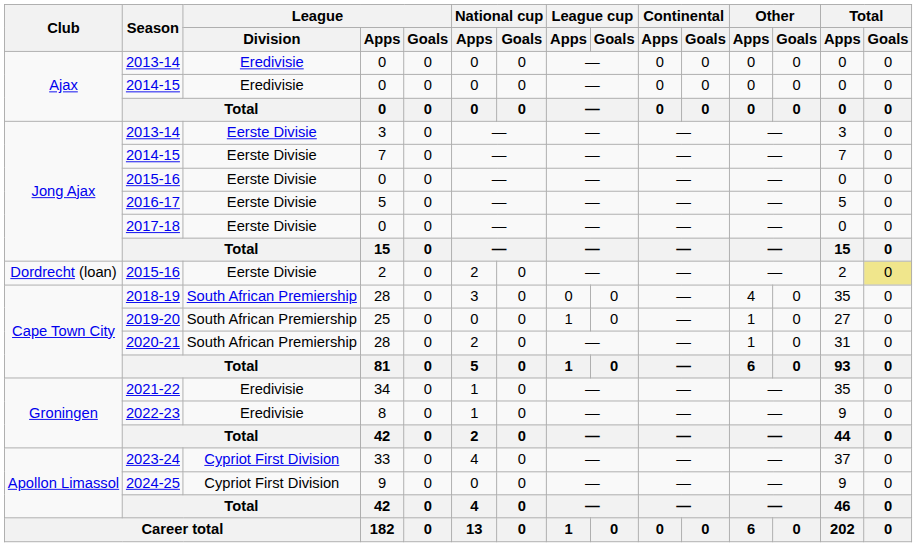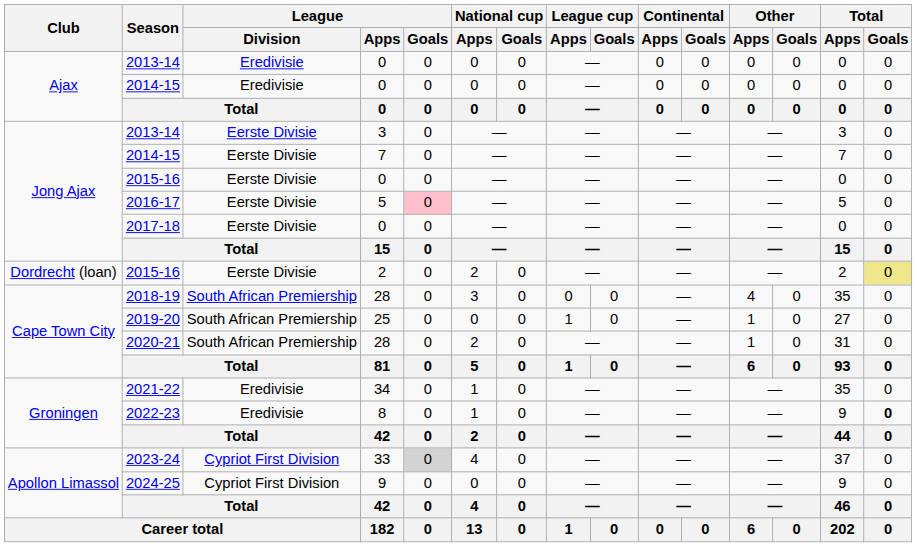(428, 202) no background -> (428, 202) pink background
(888, 413) normal -> (888, 413) bold
(428, 459) no background -> (428, 459) lightgrey background
